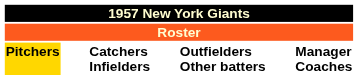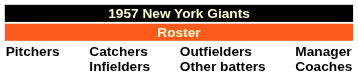(33, 51) gold background -> (33, 51) no background
